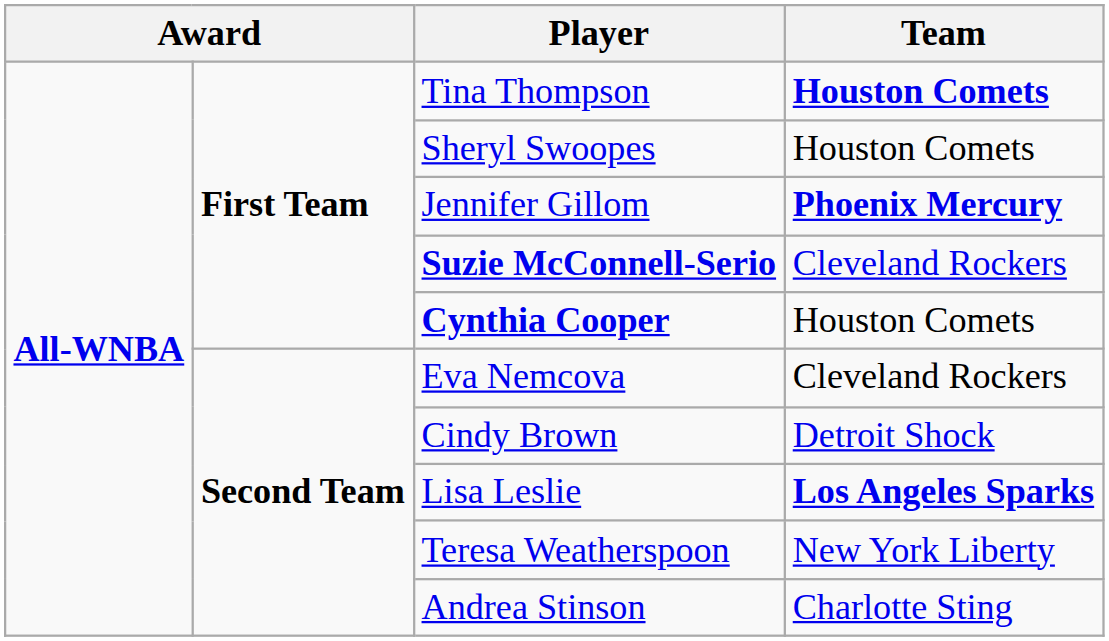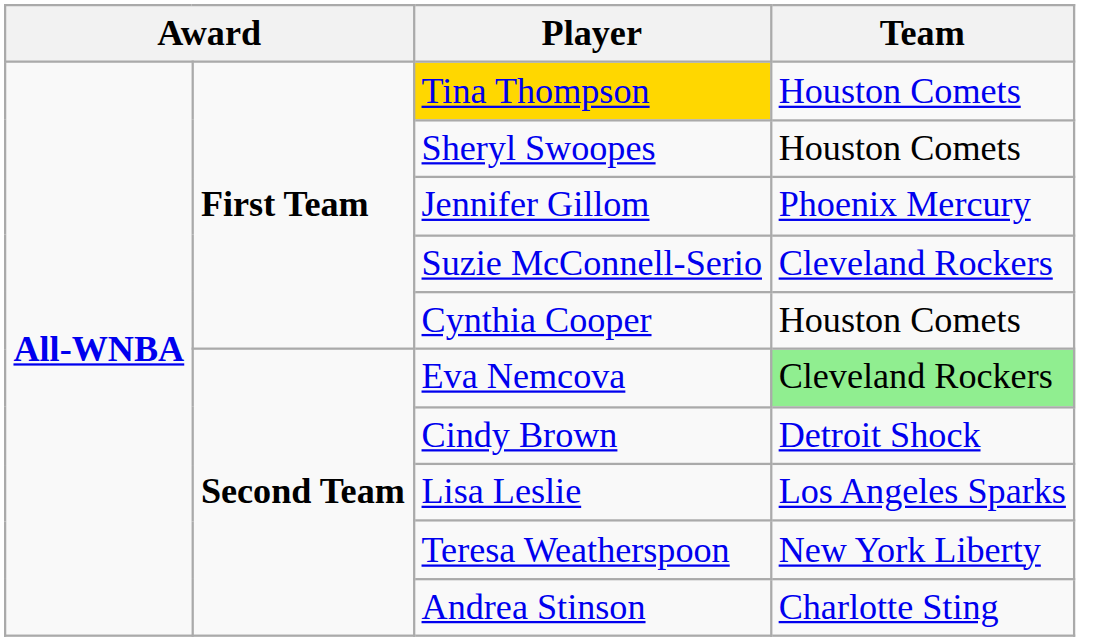(536, 90) no background -> (536, 90) gold background
(921, 90) bold -> (900, 90) normal
(927, 205) bold -> (905, 205) normal
(599, 262) bold -> (592, 262) normal
(546, 319) bold -> (537, 319) normal
(930, 377) no background -> (916, 377) lightgreen background
(943, 491) bold -> (922, 491) normal
